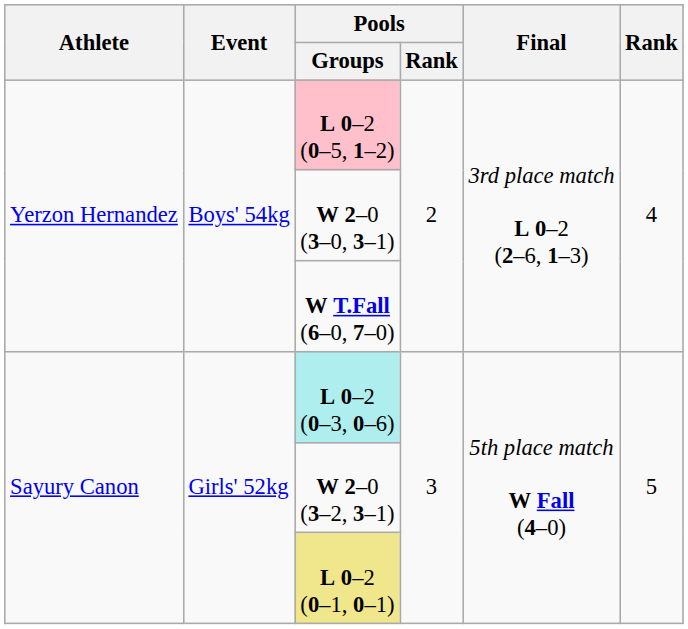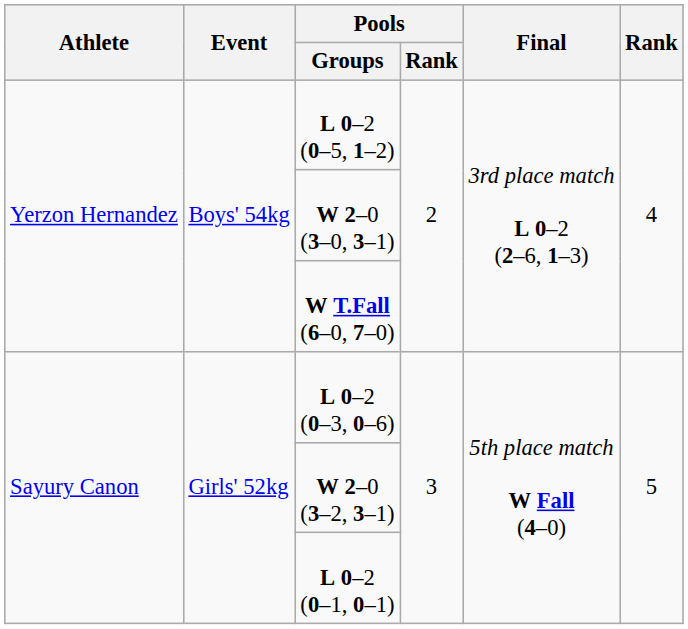(347, 138) pink background -> (347, 138) no background
(347, 410) paleturquoise background -> (347, 410) no background
(347, 591) khaki background -> (347, 591) no background
